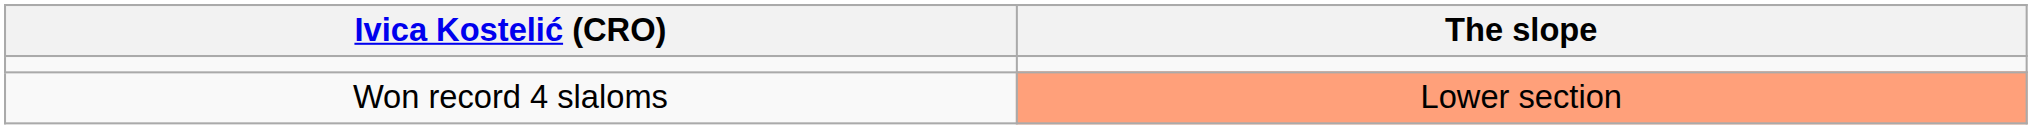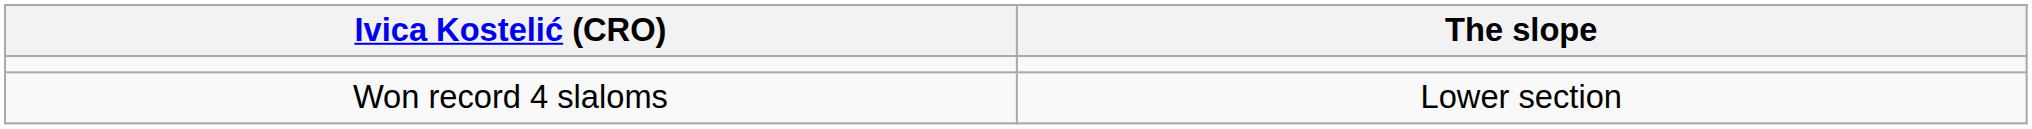(1521, 97) lightsalmon background -> (1521, 97) no background
